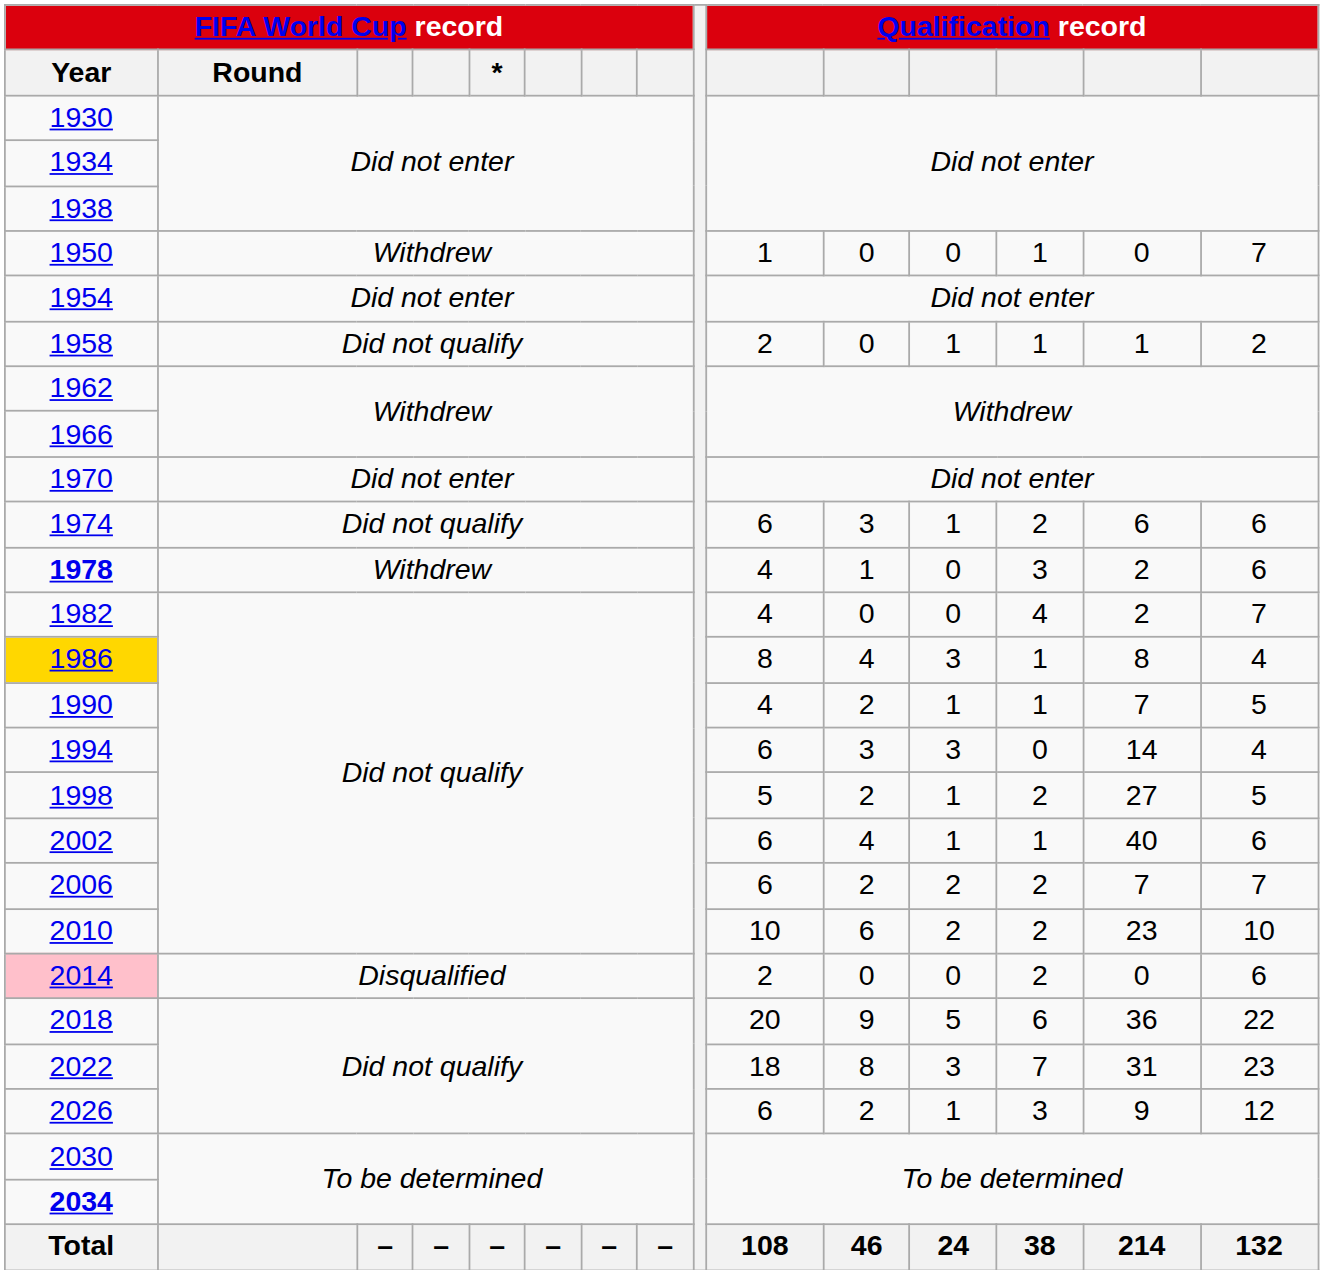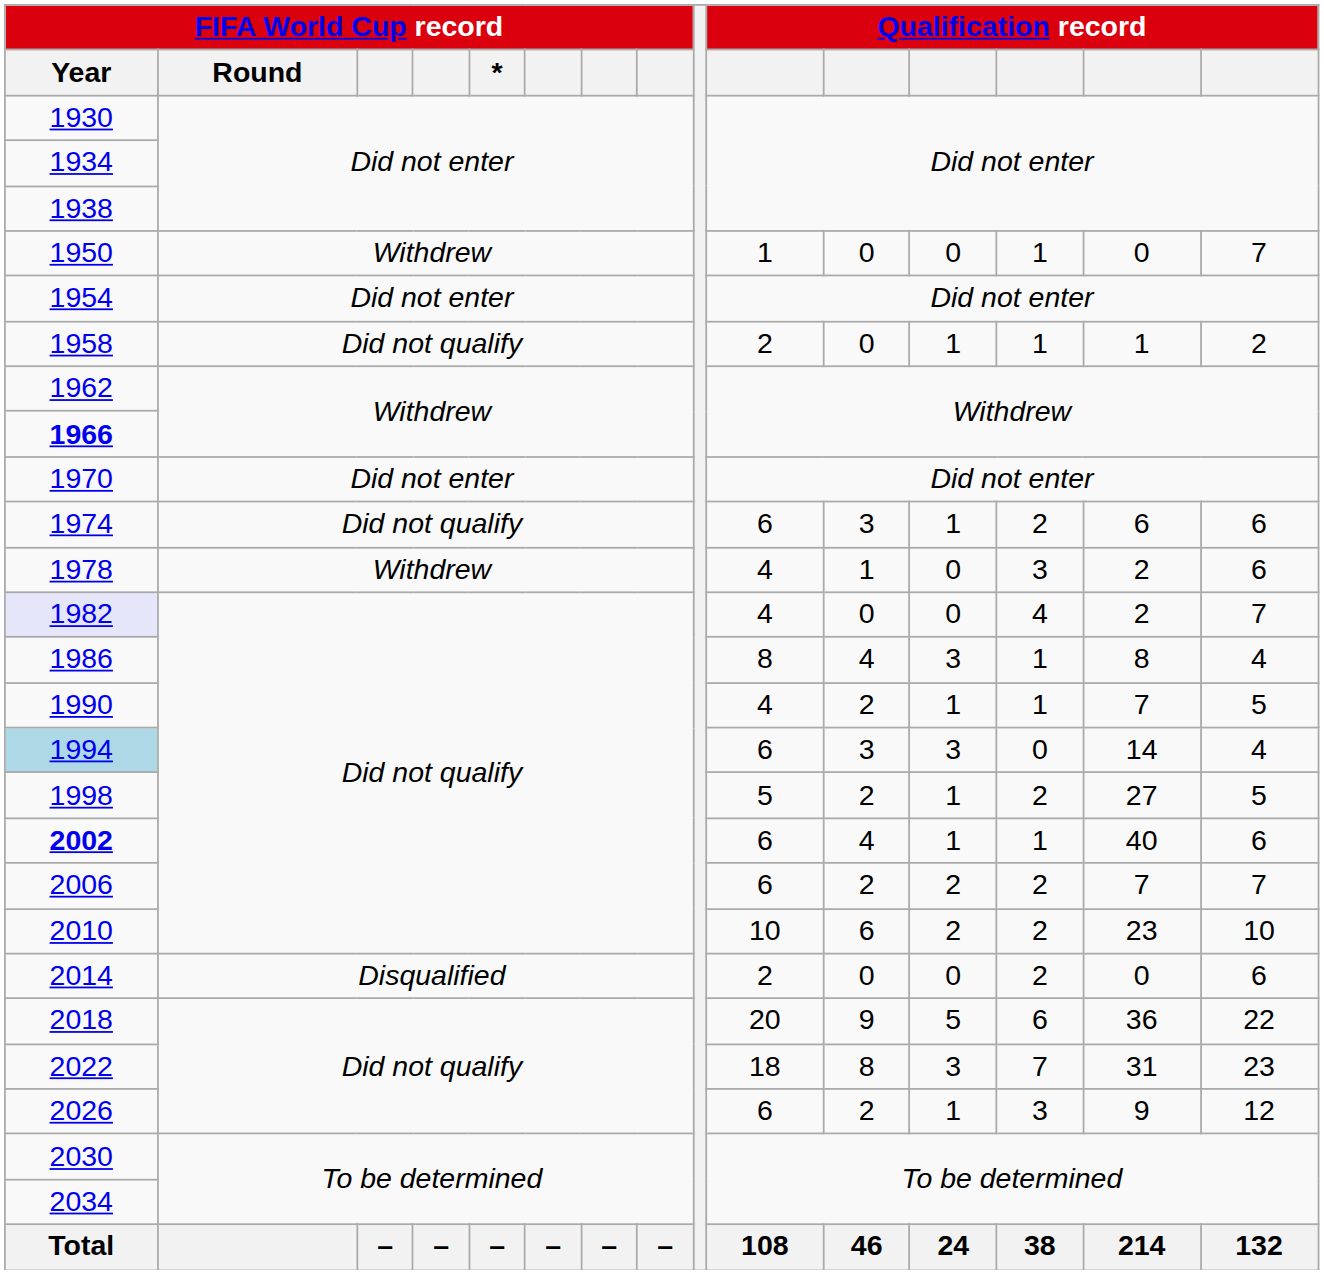(81, 433) normal -> (81, 433) bold
(81, 569) bold -> (81, 569) normal
(81, 614) no background -> (81, 614) lavender background
(81, 659) gold background -> (81, 659) no background
(81, 749) no background -> (81, 749) lightblue background
(81, 840) normal -> (81, 840) bold
(81, 975) pink background -> (81, 975) no background
(81, 1201) bold -> (81, 1201) normal
